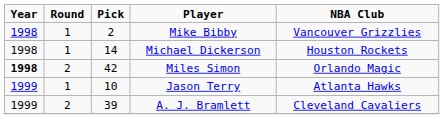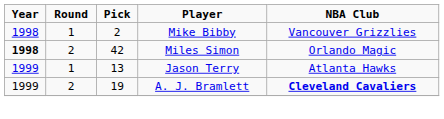- row: (203, 50)
(111, 86) 10 -> (117, 68) 13
(111, 105) 39 -> (117, 86) 19
(357, 105) normal -> (352, 86) bold
